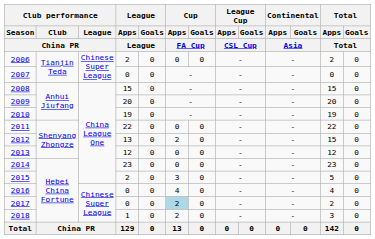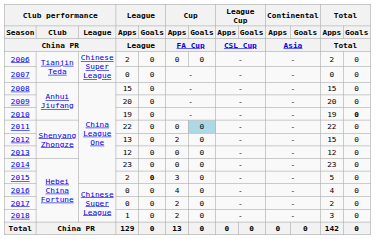(357, 114) normal -> (357, 114) bold
(202, 127) no background -> (202, 127) lightblue background
(152, 177) normal -> (152, 177) bold
(177, 203) lightblue background -> (177, 203) no background
